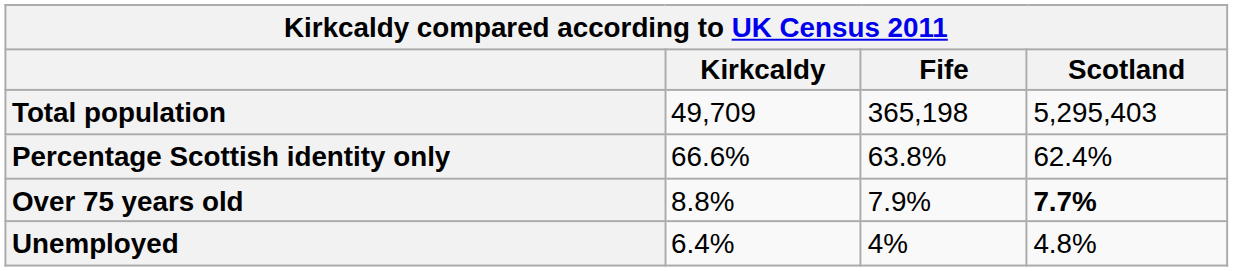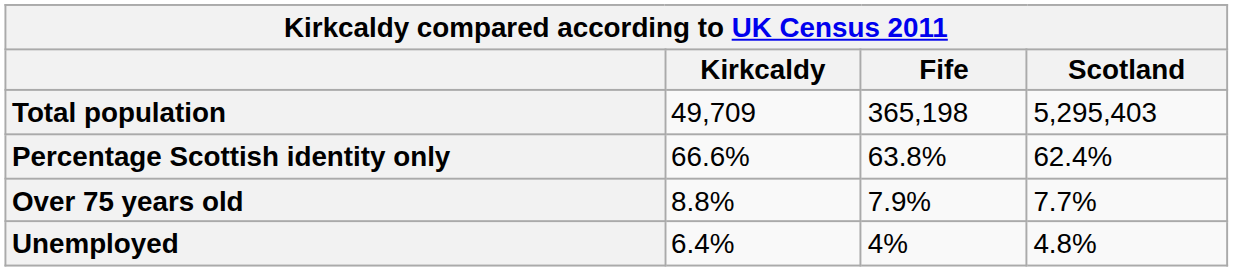(1065, 200) bold -> (1065, 200) normal
